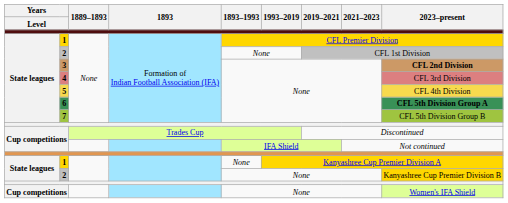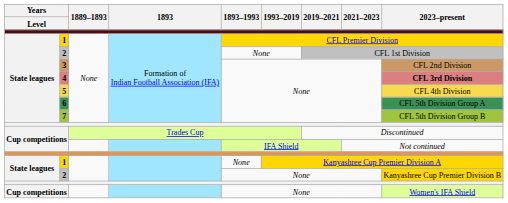(442, 65) bold -> (442, 65) normal
(442, 78) normal -> (442, 78) bold
(442, 103) bold -> (442, 103) normal
